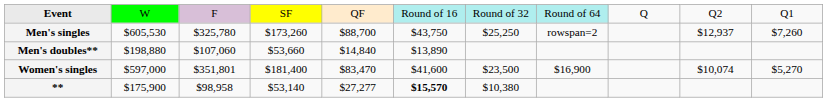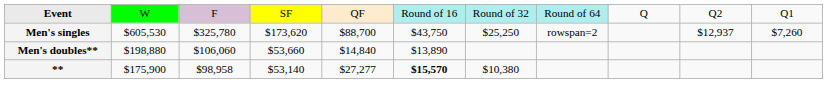(286, 32) $173,260 -> (286, 32) $173,620
(215, 51) $107,060 -> (215, 51) $106,060
- row: (58, 69)
